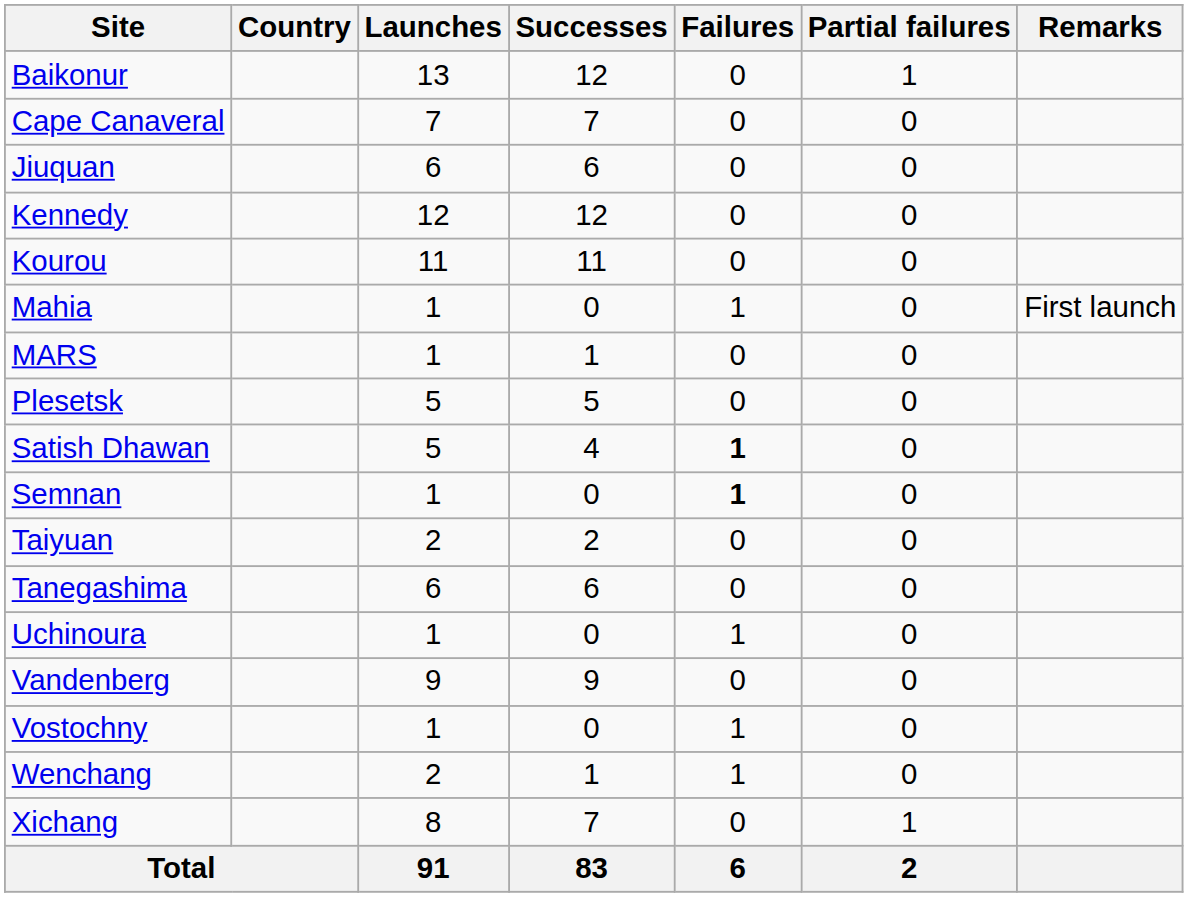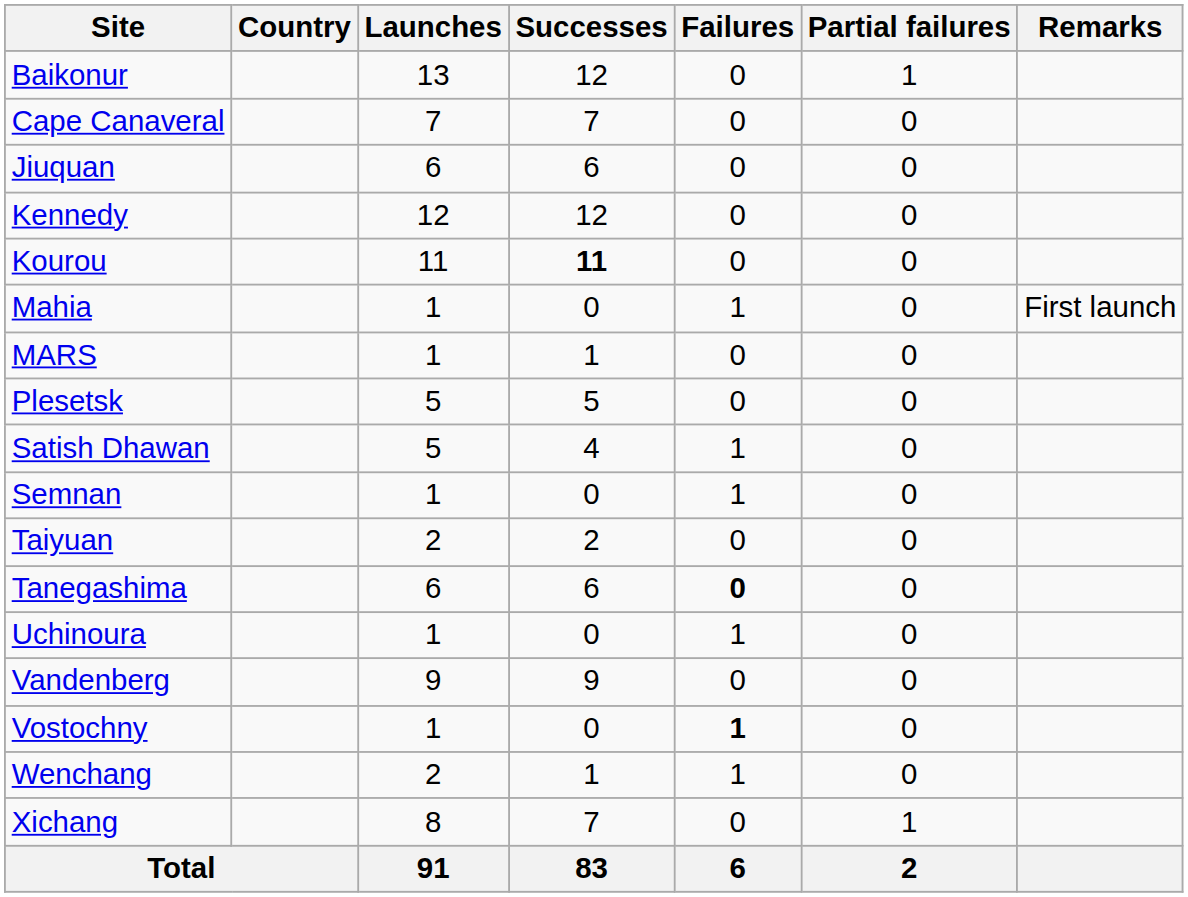(592, 261) normal -> (592, 261) bold
(738, 448) bold -> (738, 448) normal
(738, 494) bold -> (738, 494) normal
(738, 588) normal -> (738, 588) bold
(738, 728) normal -> (738, 728) bold
